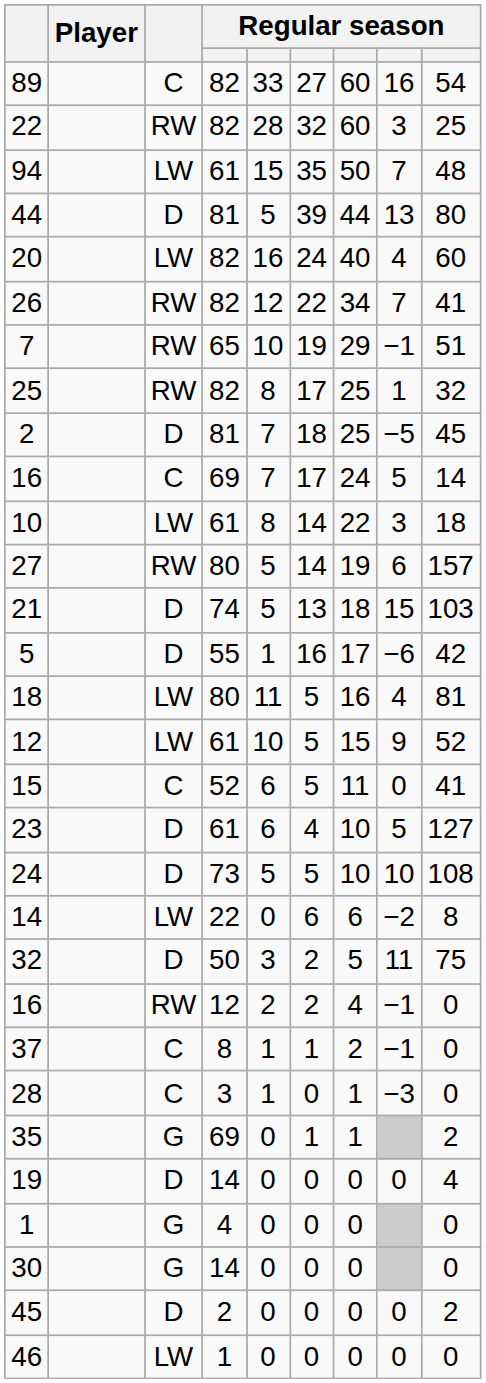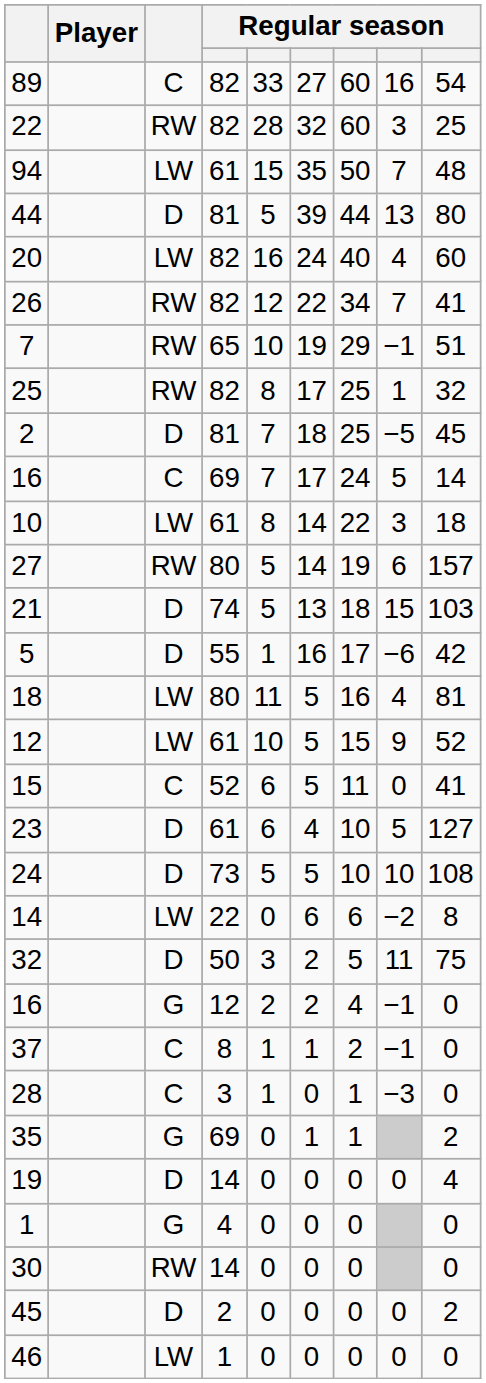(173, 1004) RW -> (173, 1004) G
(173, 1268) G -> (173, 1268) RW
